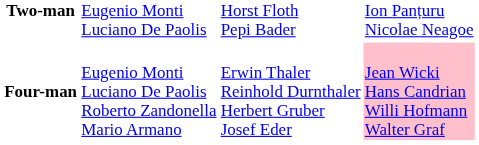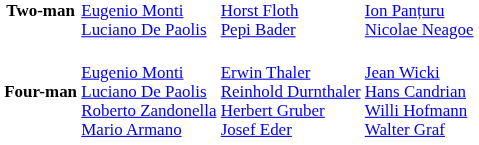(416, 100) pink background -> (416, 100) no background
